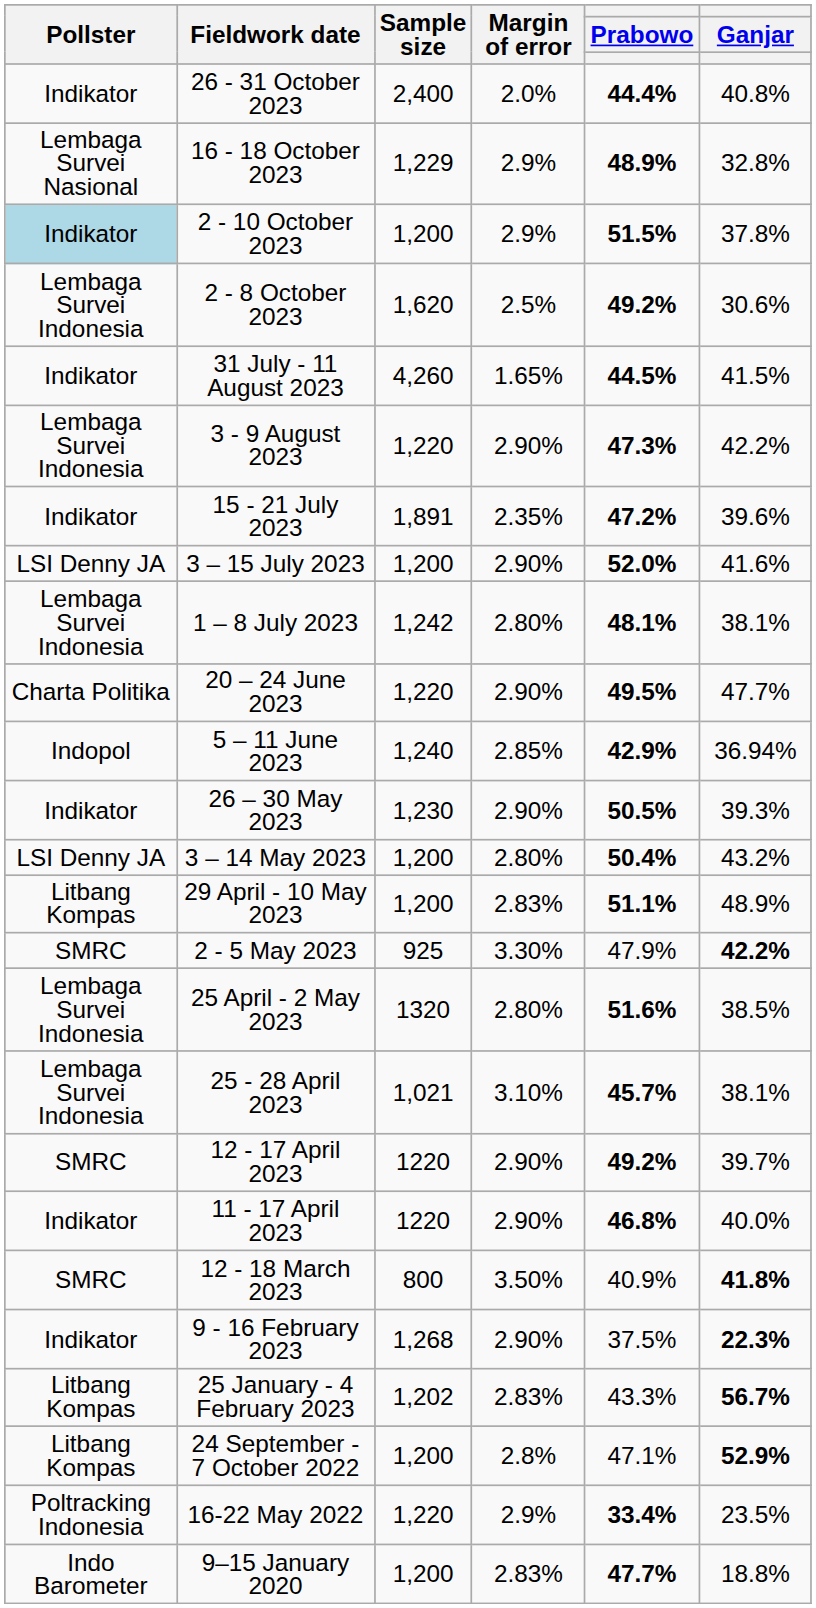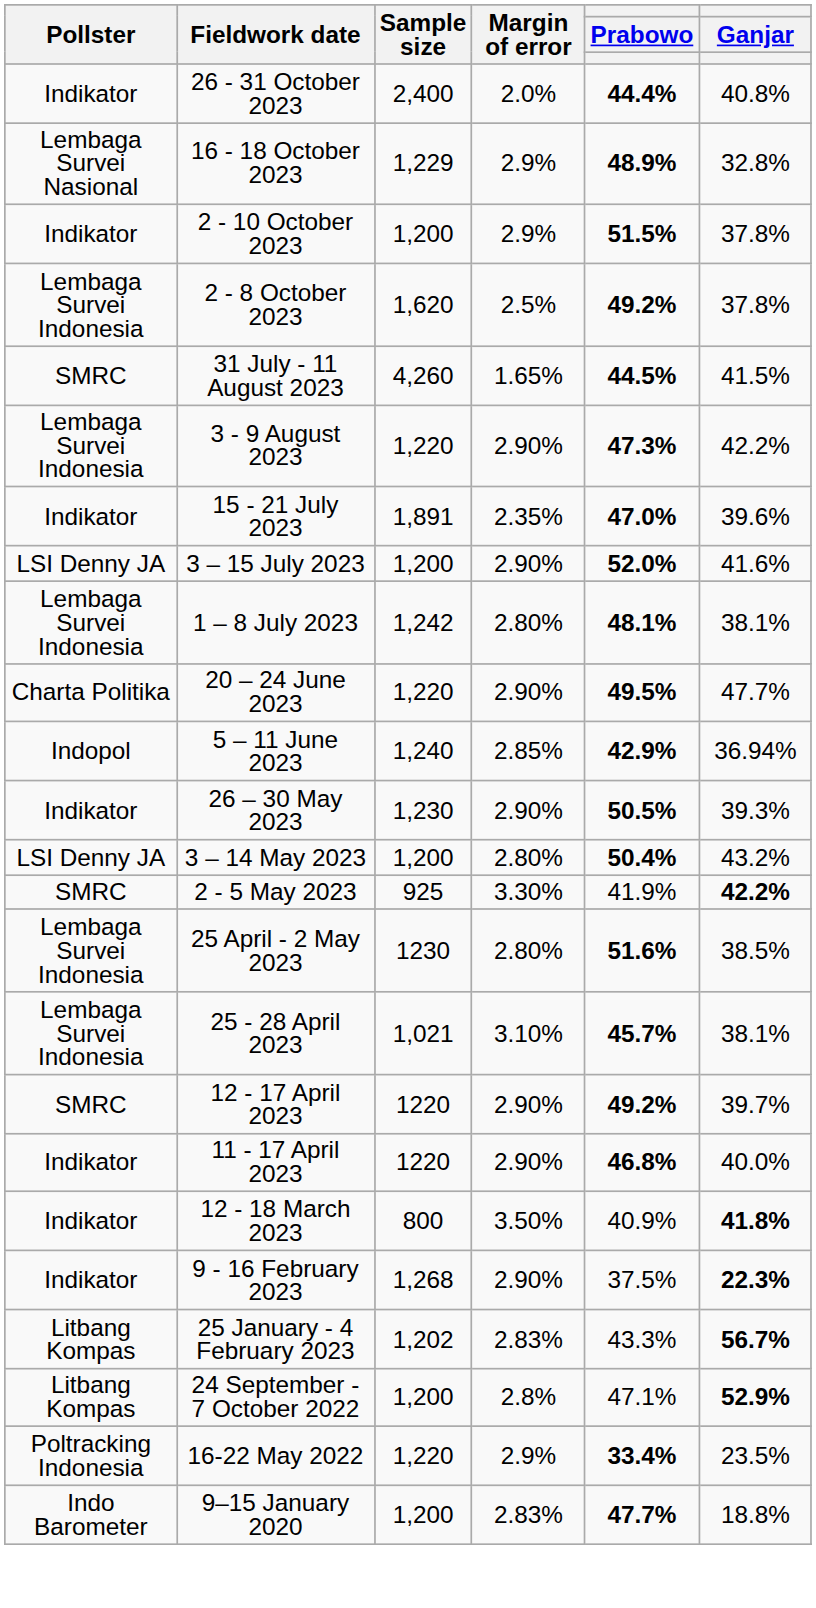(91, 234) lightblue background -> (91, 234) no background
(755, 305) 30.6% -> (755, 305) 37.8%
(91, 376) Indikator -> (91, 376) SMRC
(642, 517) 47.2% -> (642, 517) 47.0%
- row: (275, 904)
(642, 951) 47.9% -> (642, 892) 41.9%
(423, 1010) 1320 -> (423, 951) 1230
(91, 1280) SMRC -> (91, 1221) Indikator
